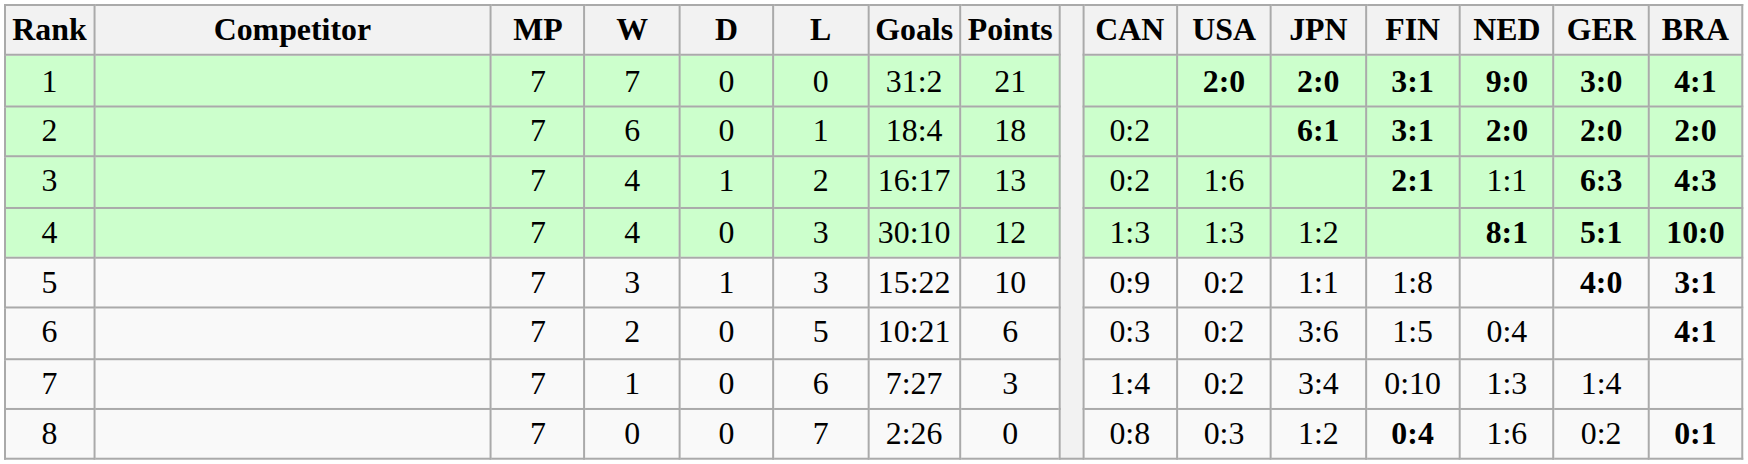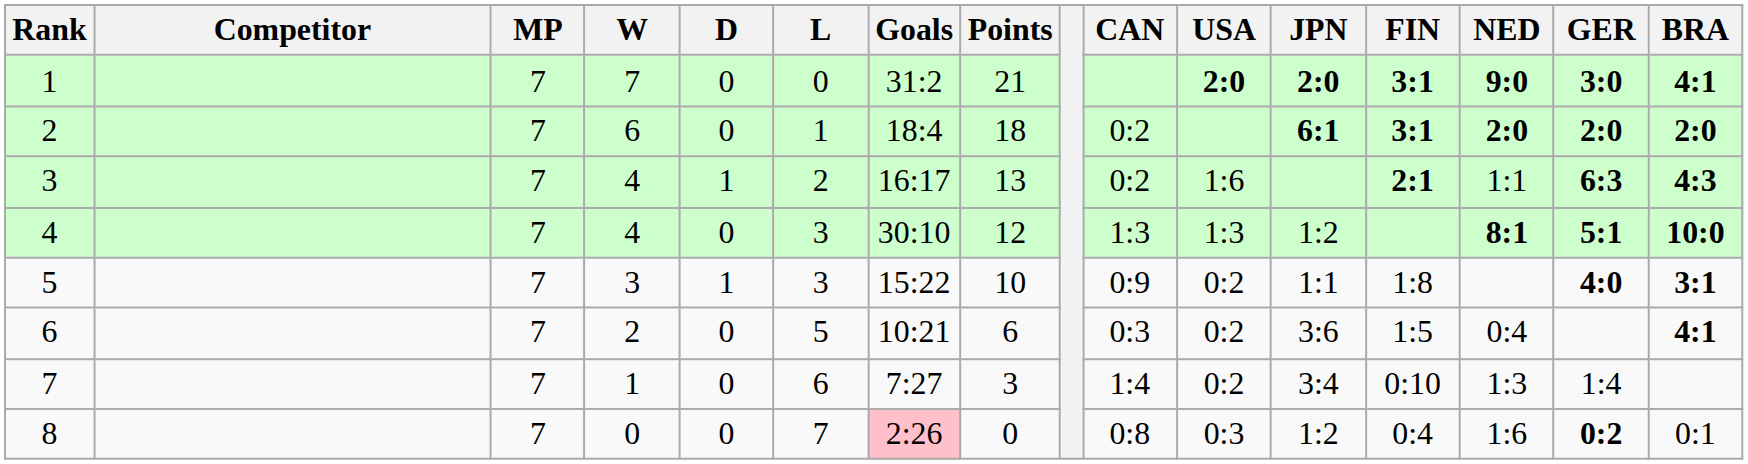(914, 433) no background -> (914, 433) pink background
(1413, 433) bold -> (1413, 433) normal
(1601, 433) normal -> (1601, 433) bold
(1695, 433) bold -> (1695, 433) normal
